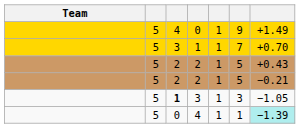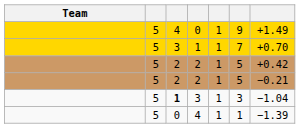(273, 64) +0.43 -> (273, 64) +0.42
(273, 98) −1.05 -> (273, 98) −1.04
(273, 115) paleturquoise background -> (273, 115) no background
